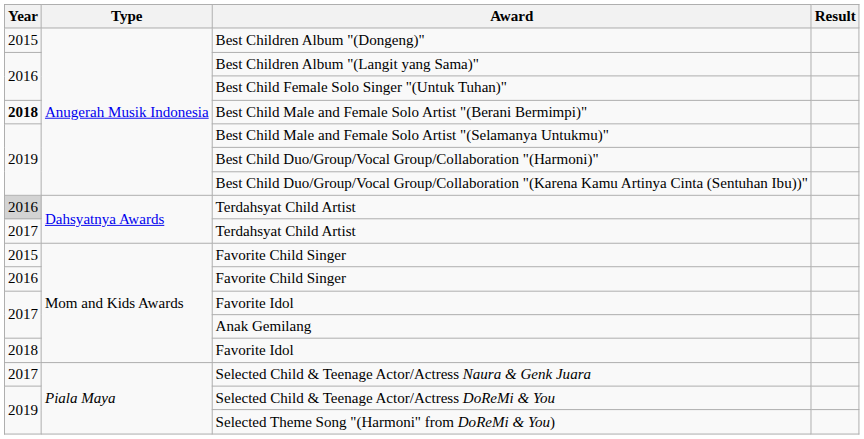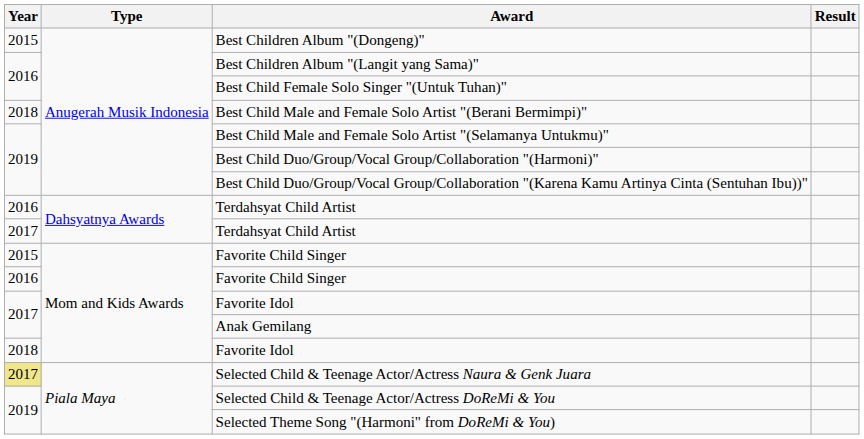(23, 111) bold -> (23, 111) normal
(23, 207) lightgrey background -> (23, 207) no background
(23, 374) no background -> (23, 374) khaki background
